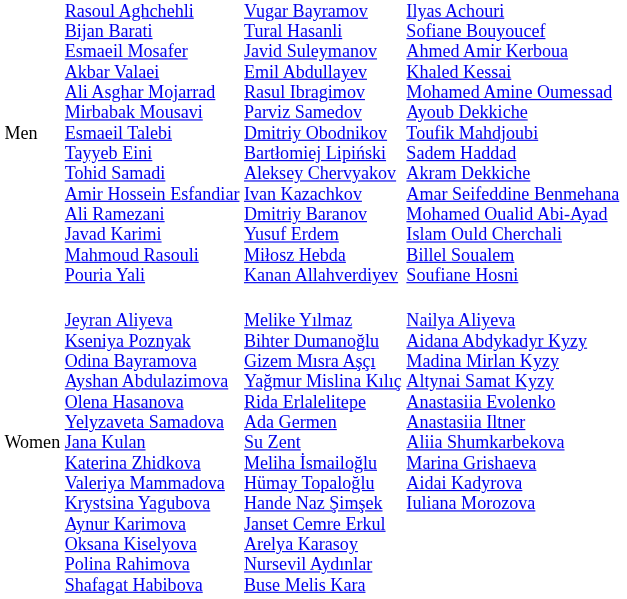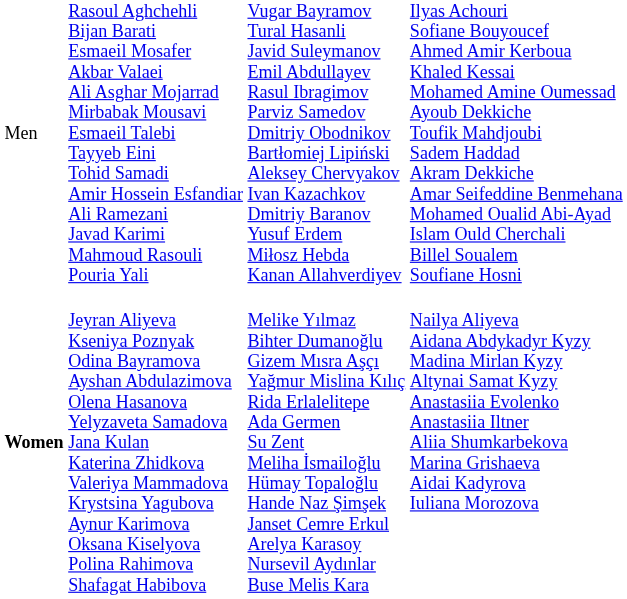(32, 442) normal -> (34, 442) bold
